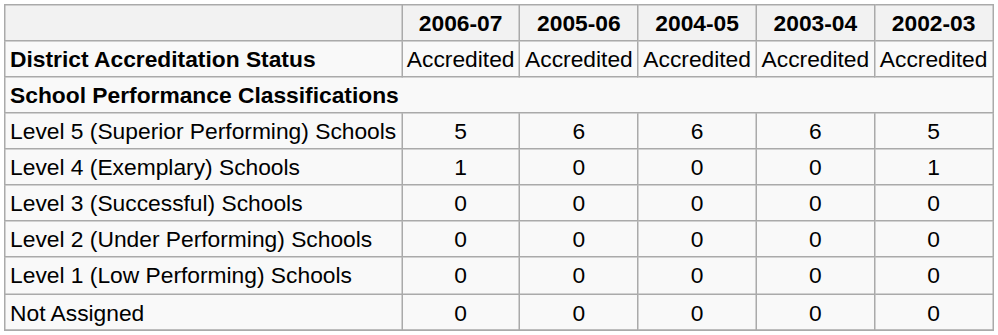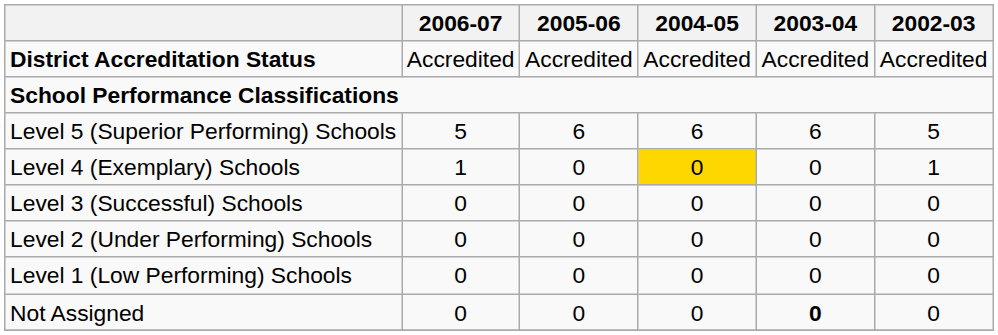(697, 167) no background -> (697, 167) gold background
(815, 312) normal -> (815, 312) bold
